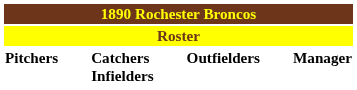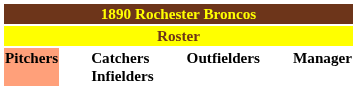(32, 58) no background -> (32, 58) lightsalmon background
